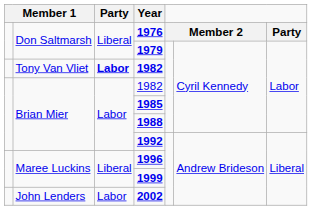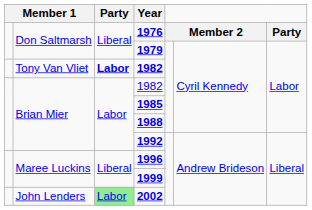(112, 196) no background -> (112, 196) lightgreen background
